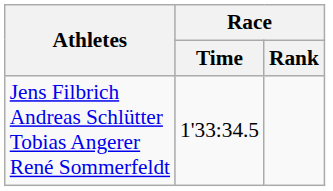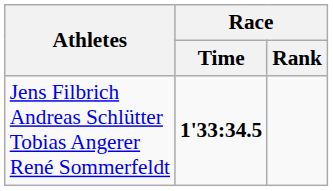(220, 130) normal -> (221, 130) bold
